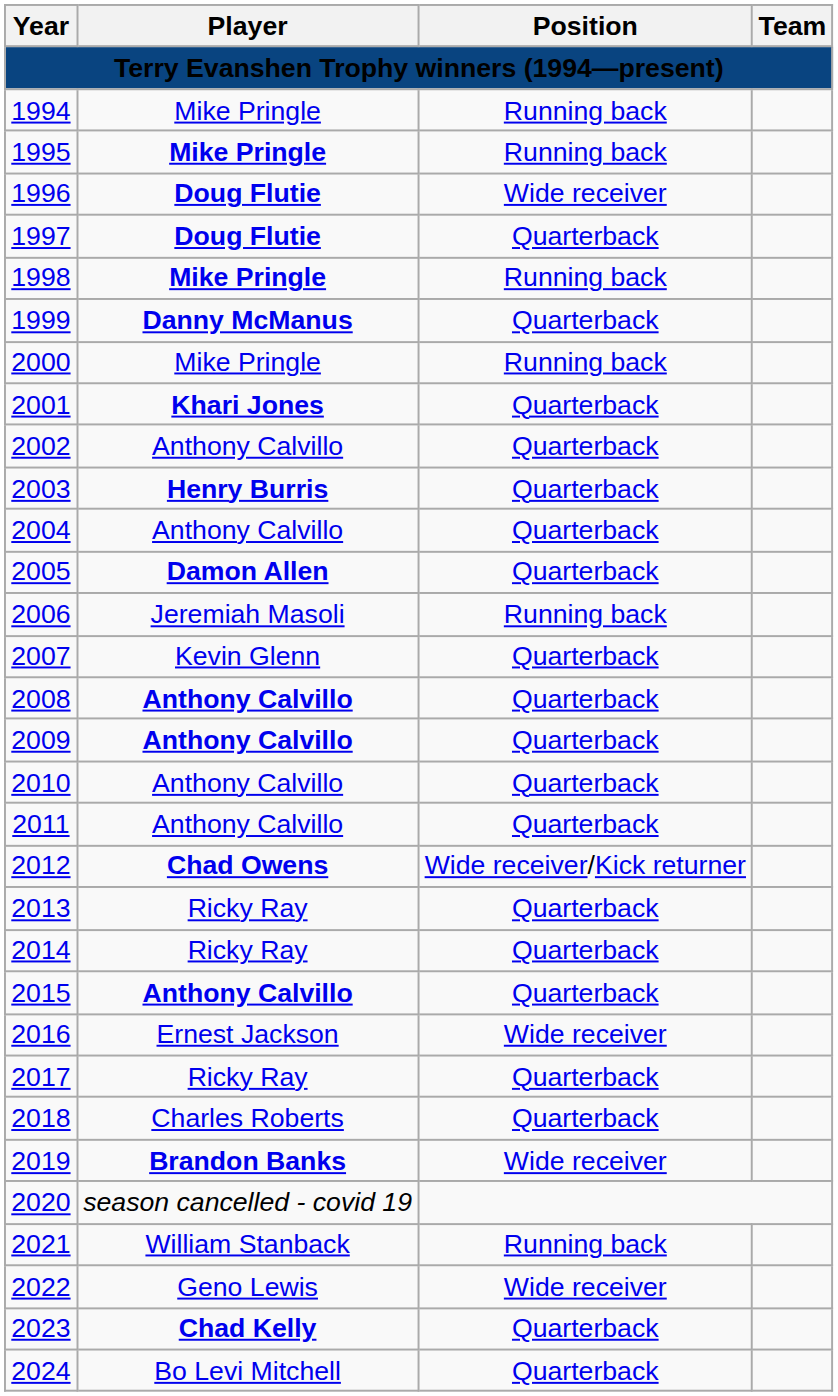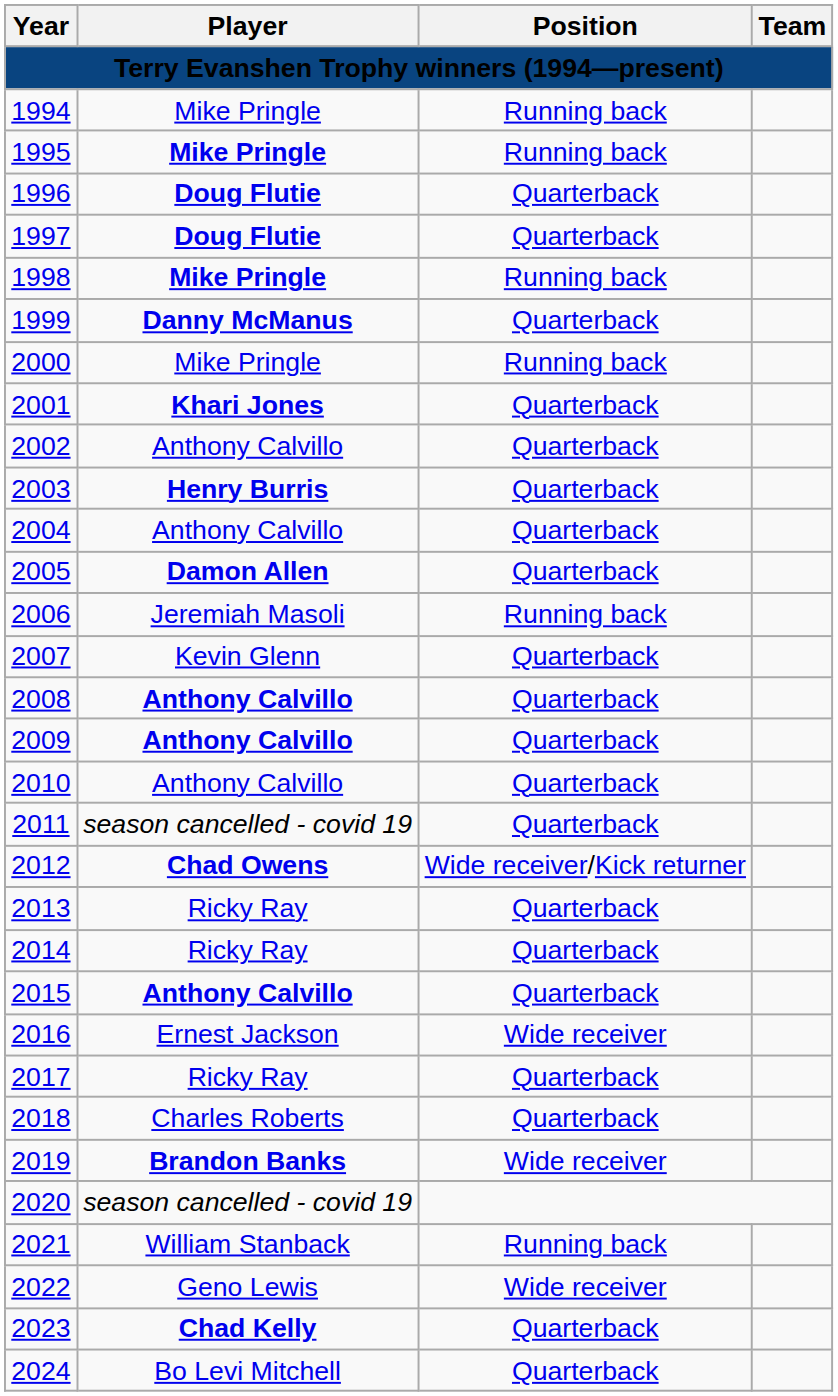(585, 194) Wide receiver -> (585, 194) Quarterback
(248, 824) Anthony Calvillo -> (248, 824) season cancelled - covid 19
